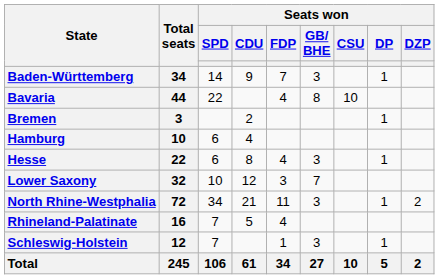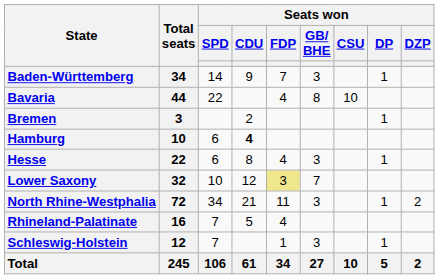(249, 139) normal -> (249, 139) bold
(283, 181) no background -> (283, 181) khaki background
